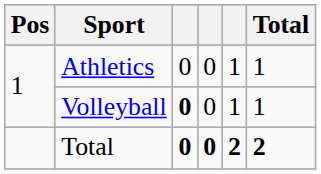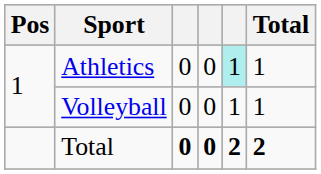(235, 65) no background -> (235, 65) paleturquoise background
(185, 106) bold -> (185, 106) normal
